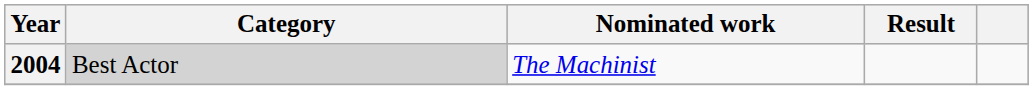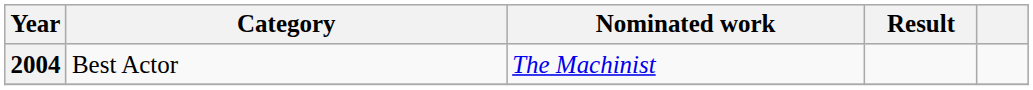(125, 63) lightgrey background -> (125, 63) no background
